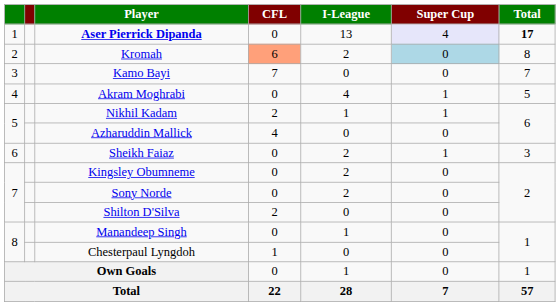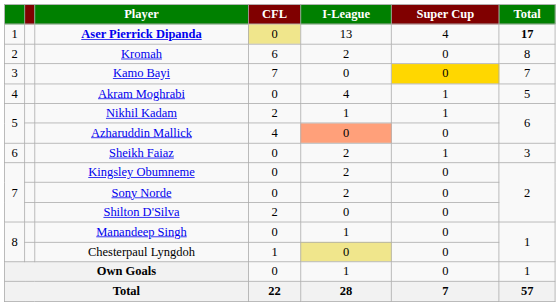(275, 34) no background -> (275, 34) khaki background
(445, 34) lavender background -> (445, 34) no background
(275, 53) lightsalmon background -> (275, 53) no background
(445, 53) lightblue background -> (445, 53) no background
(445, 73) no background -> (445, 73) gold background
(346, 133) no background -> (346, 133) lightsalmon background
(346, 251) no background -> (346, 251) khaki background
